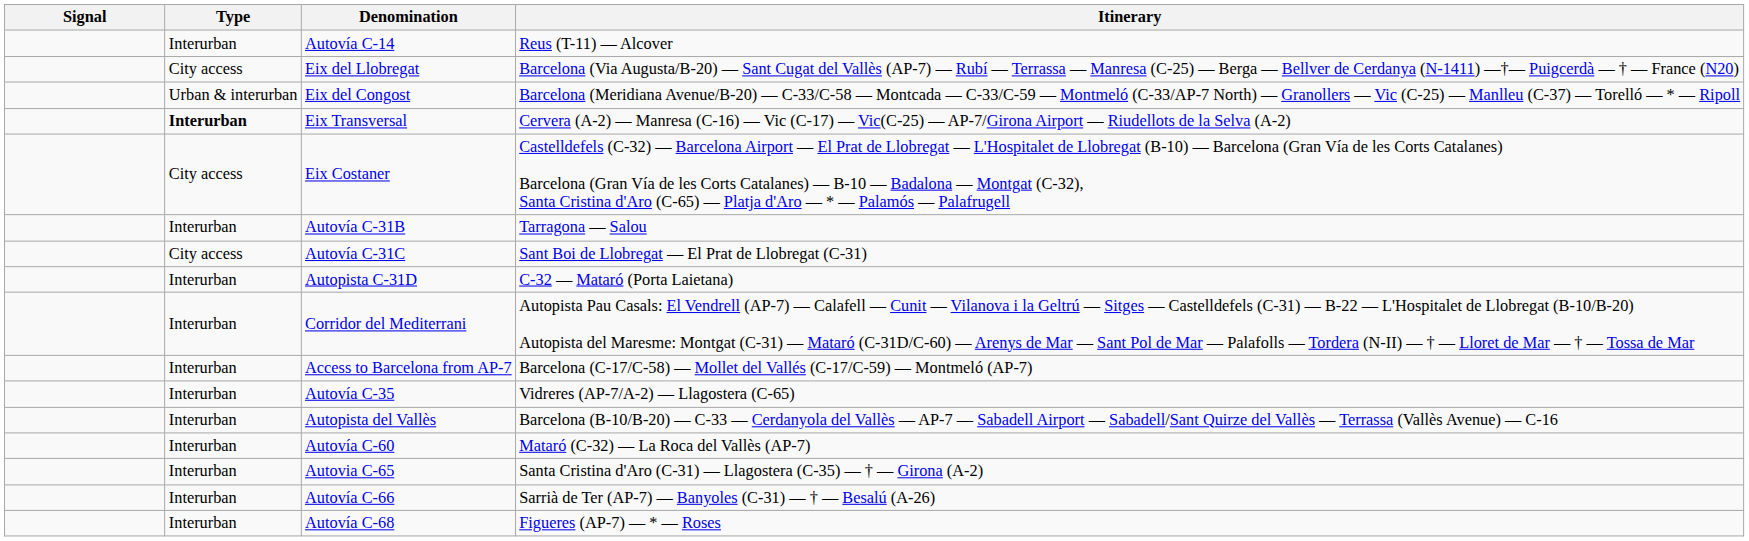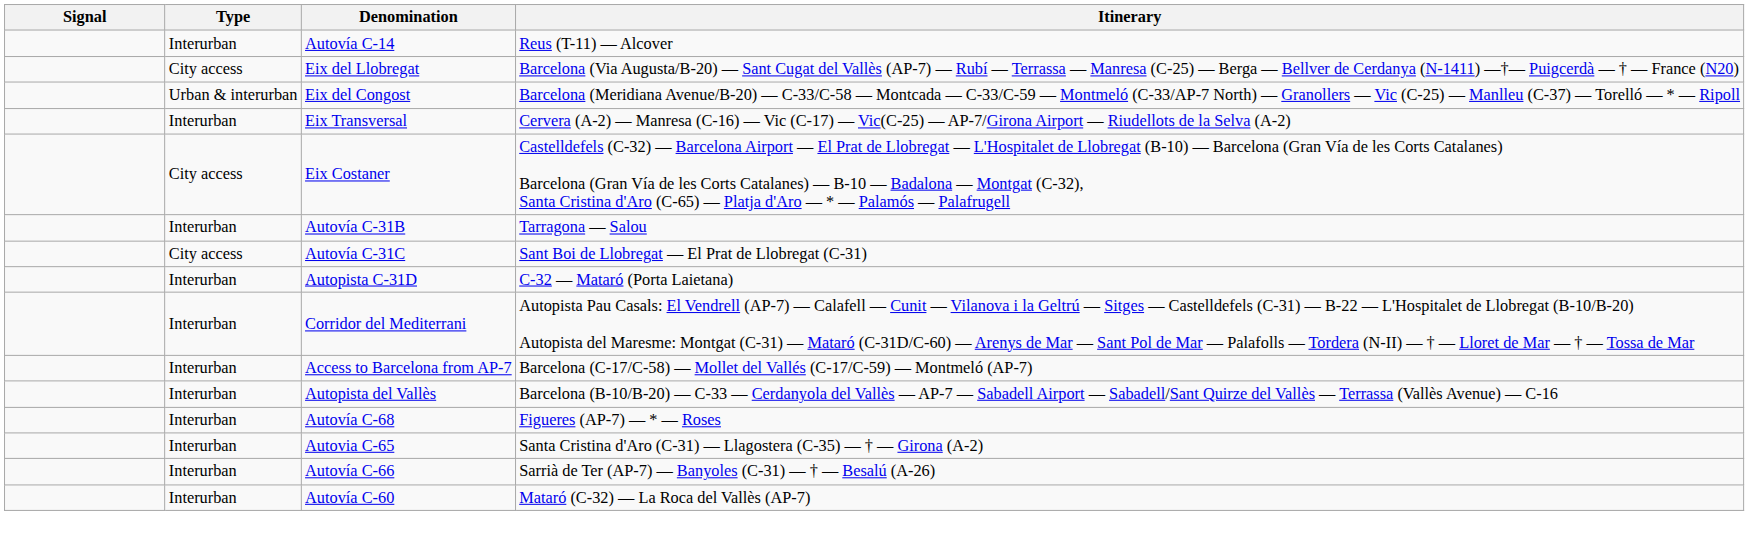(208, 120) bold -> (203, 120) normal
- row: (350, 393)
rows swapped: (350, 445) <-> (350, 523)
